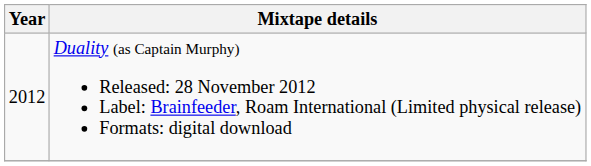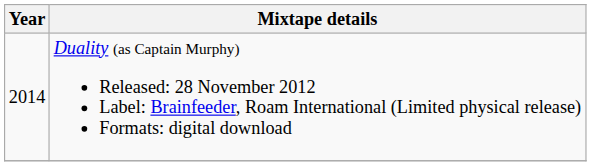(27, 96) 2012 -> (27, 96) 2014
